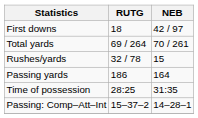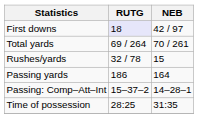(116, 28) no background -> (116, 28) lavender background
rows swapped: (56, 105) <-> (48, 90)
